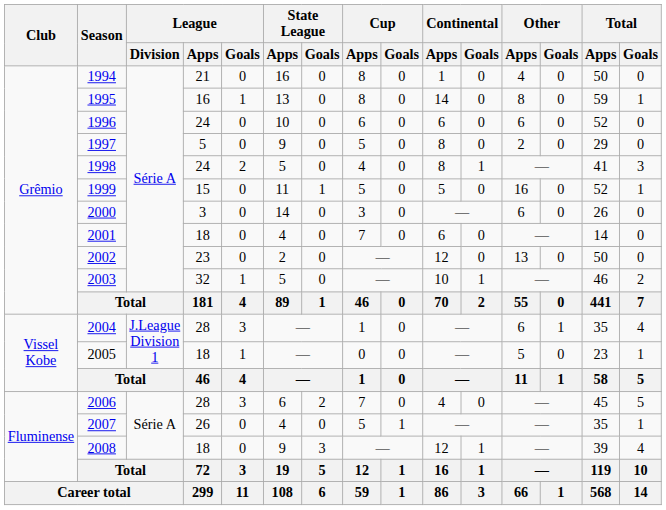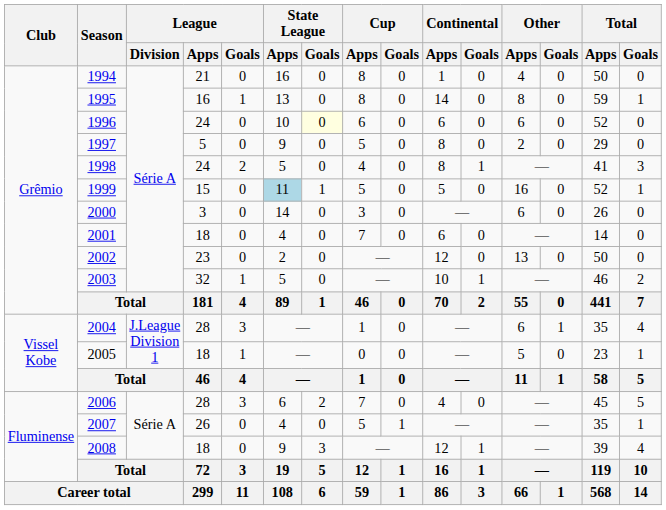(322, 122) no background -> (322, 122) lightyellow background
(282, 189) no background -> (282, 189) lightblue background
